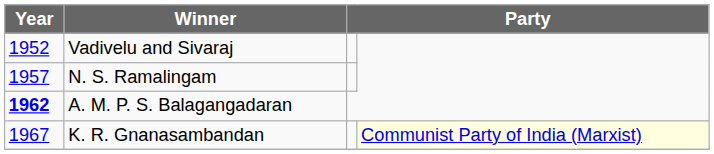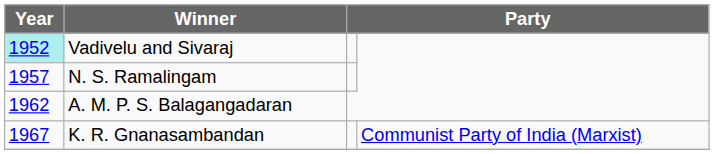(29, 47) no background -> (29, 47) paleturquoise background
(29, 105) bold -> (29, 105) normal
(502, 134) lightyellow background -> (502, 134) no background
